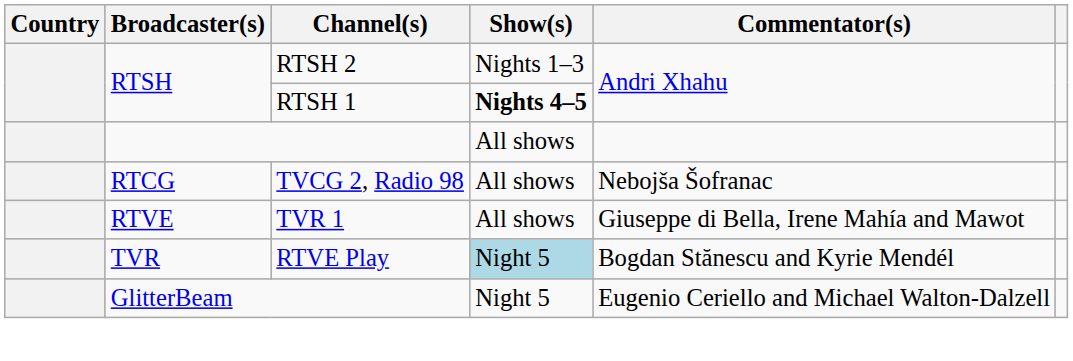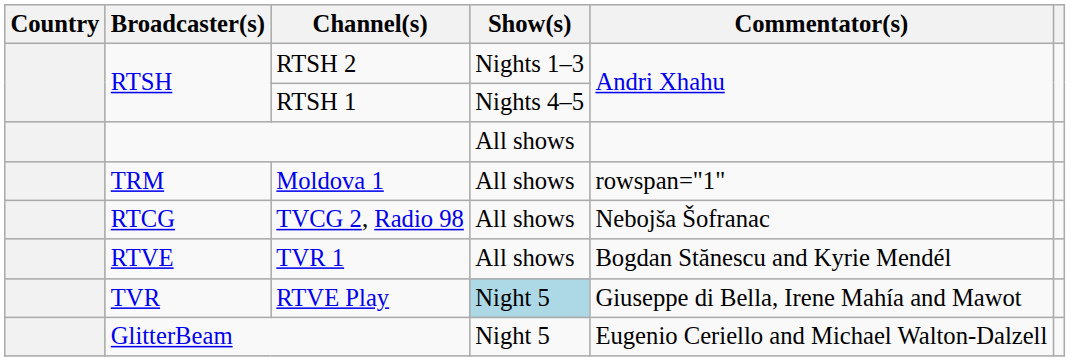(531, 102) bold -> (530, 102) normal
+ row: (330, 180)
(811, 219) Giuseppe di Bella, Irene Mahía and Mawot -> (773, 258) Bogdan Stănescu and Kyrie Mendél
(776, 258) Bogdan Stănescu and Kyrie Mendél -> (809, 297) Giuseppe di Bella, Irene Mahía and Mawot
